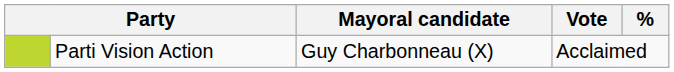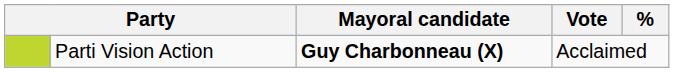(397, 51) normal -> (402, 51) bold
